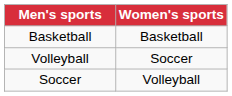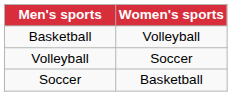(171, 36) Basketball -> (171, 36) Volleyball
(171, 79) Volleyball -> (171, 79) Basketball
